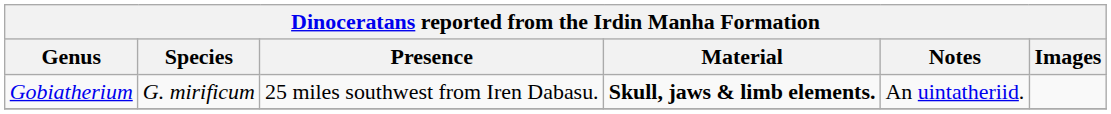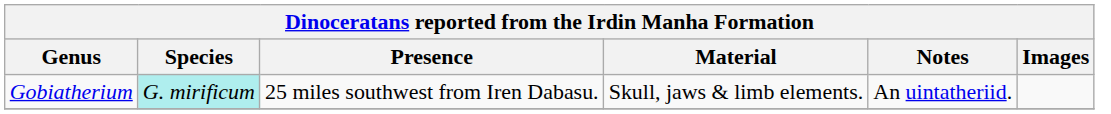(199, 91) no background -> (199, 91) paleturquoise background
(742, 91) bold -> (736, 91) normal
